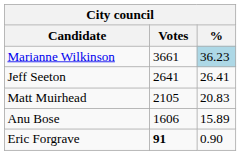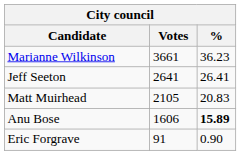(215, 56) lightblue background -> (215, 56) no background
(215, 118) normal -> (215, 118) bold
(159, 139) bold -> (159, 139) normal
